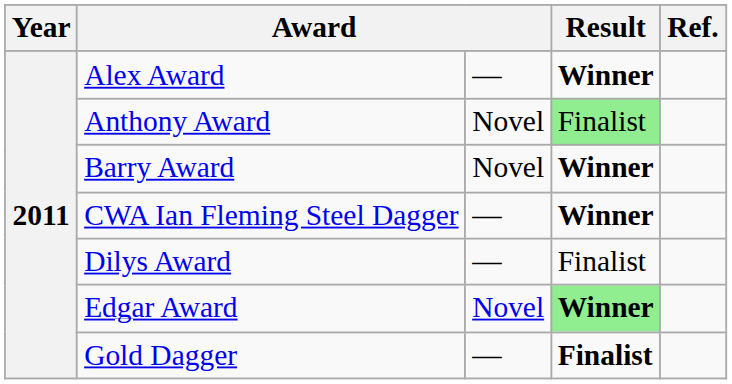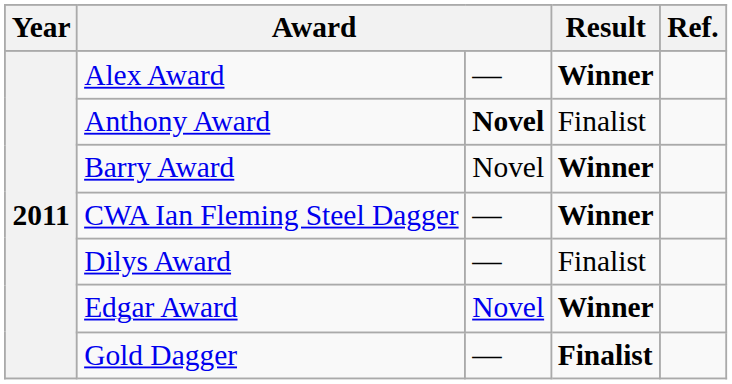(508, 121) normal -> (508, 121) bold
(602, 121) lightgreen background -> (602, 121) no background
(606, 307) lightgreen background -> (606, 307) no background
